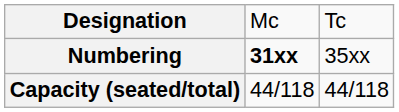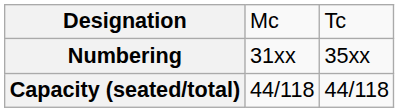(274, 55) bold -> (273, 55) normal
